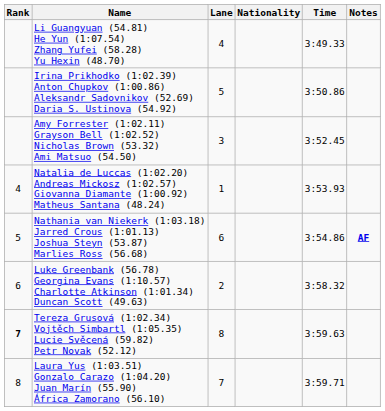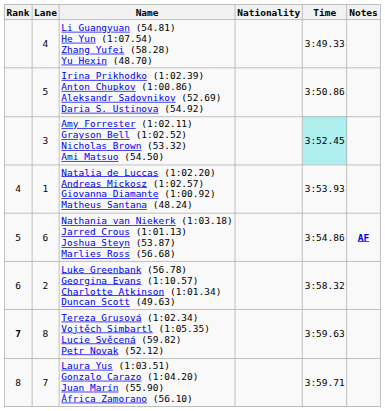columns swapped: (221, 12) <-> (120, 12)
(325, 141) no background -> (325, 141) paleturquoise background
